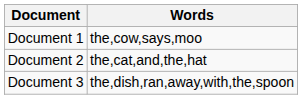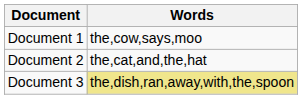(192, 82) no background -> (192, 82) khaki background
